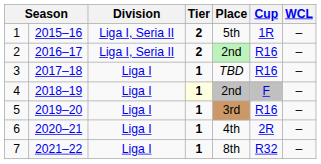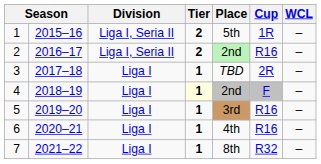(266, 71) R16 -> (266, 71) 2R
(266, 129) 2R -> (266, 129) R16
